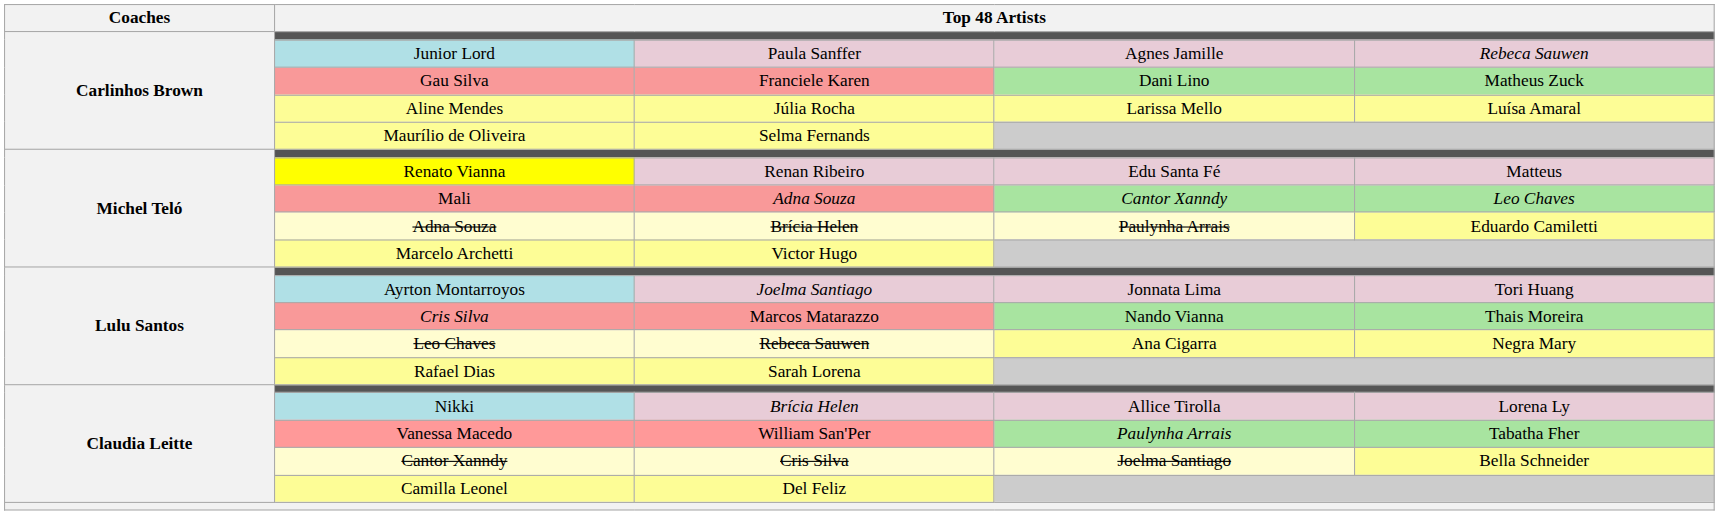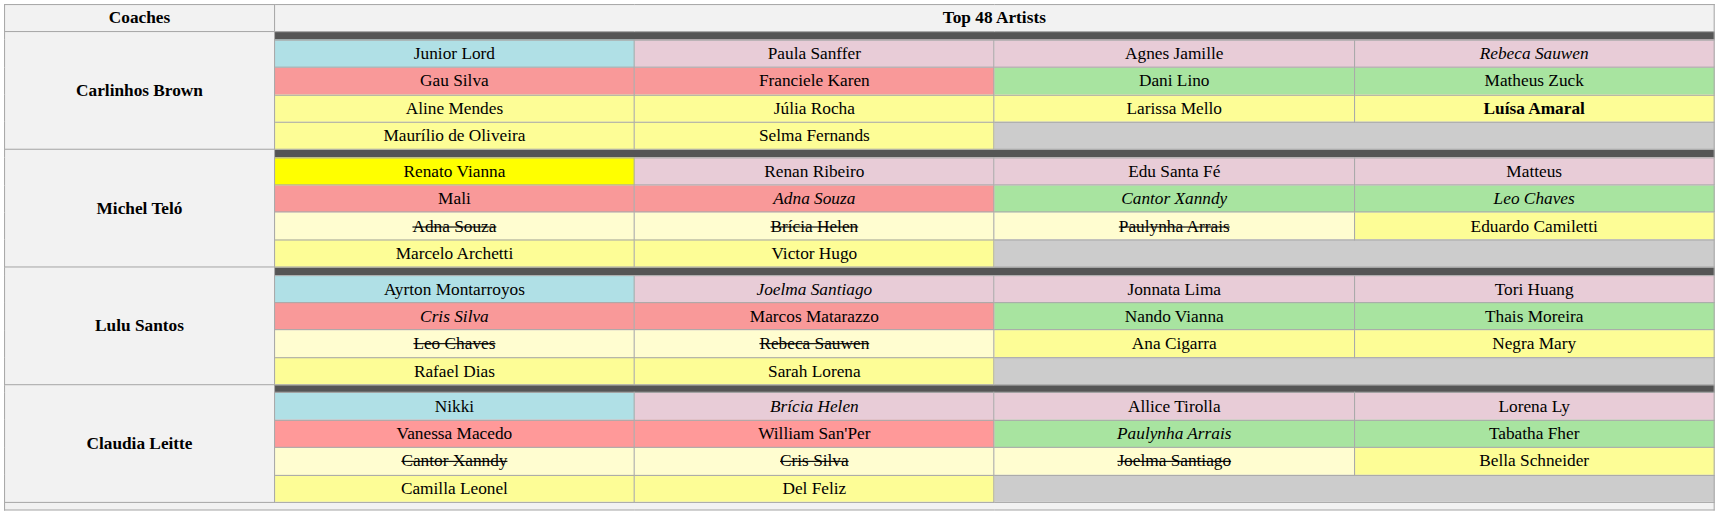(1534, 108) normal -> (1534, 108) bold
